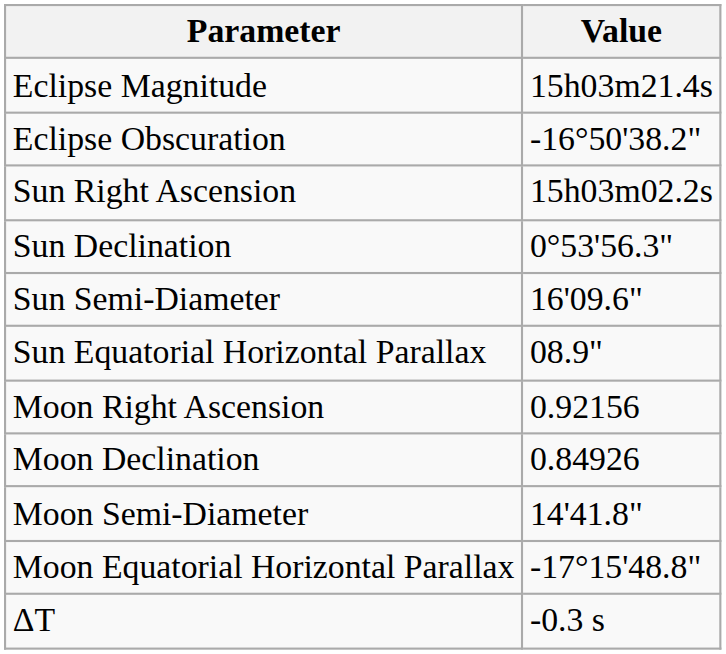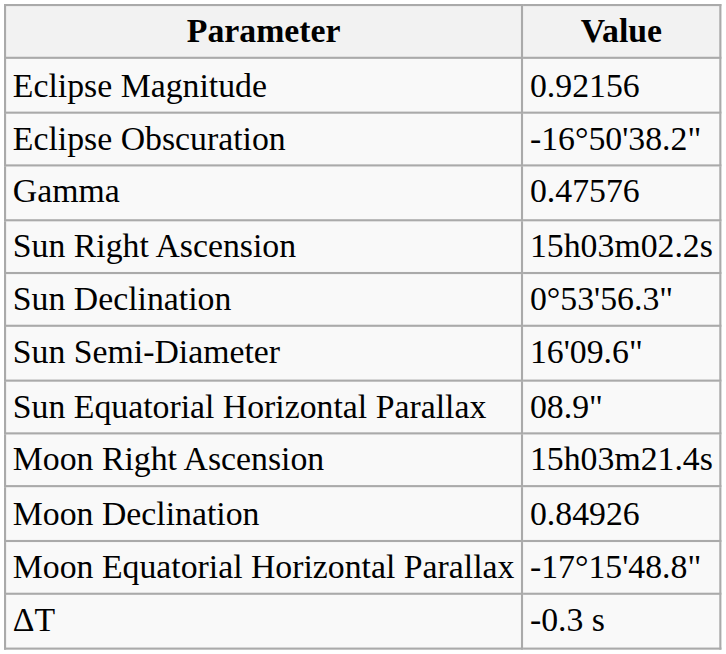(621, 84) 15h03m21.4s -> (585, 84) 0.92156
+ row: (66, 191)
(585, 406) 0.92156 -> (621, 459) 15h03m21.4s
- row: (161, 513)
